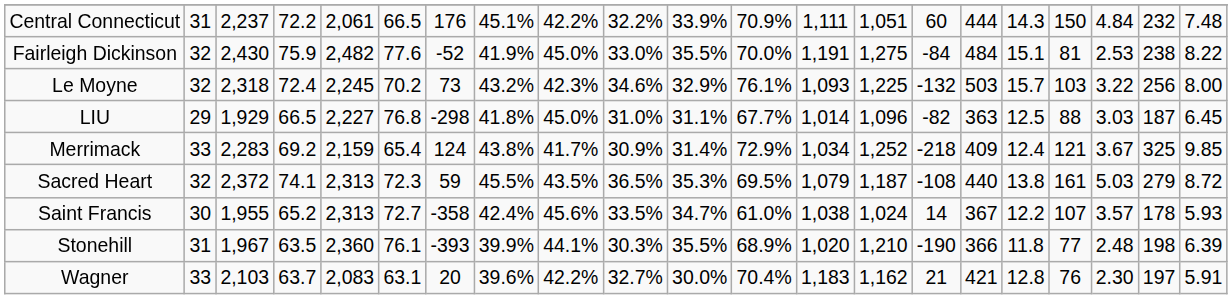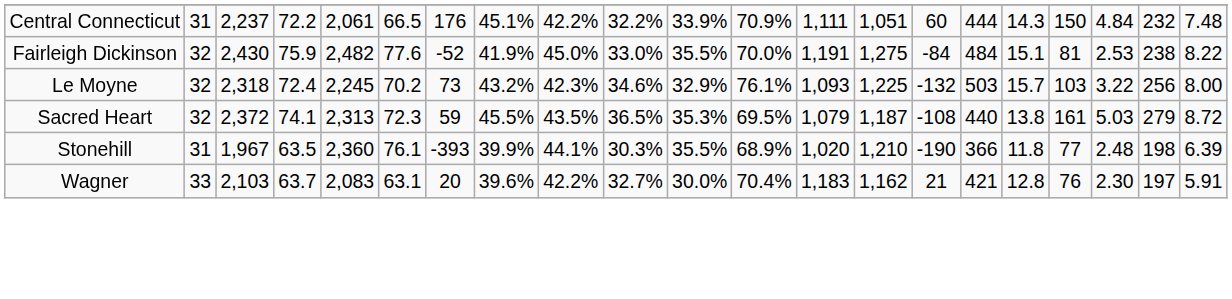- row: (95, 117)
- row: (95, 149)
- row: (95, 213)
